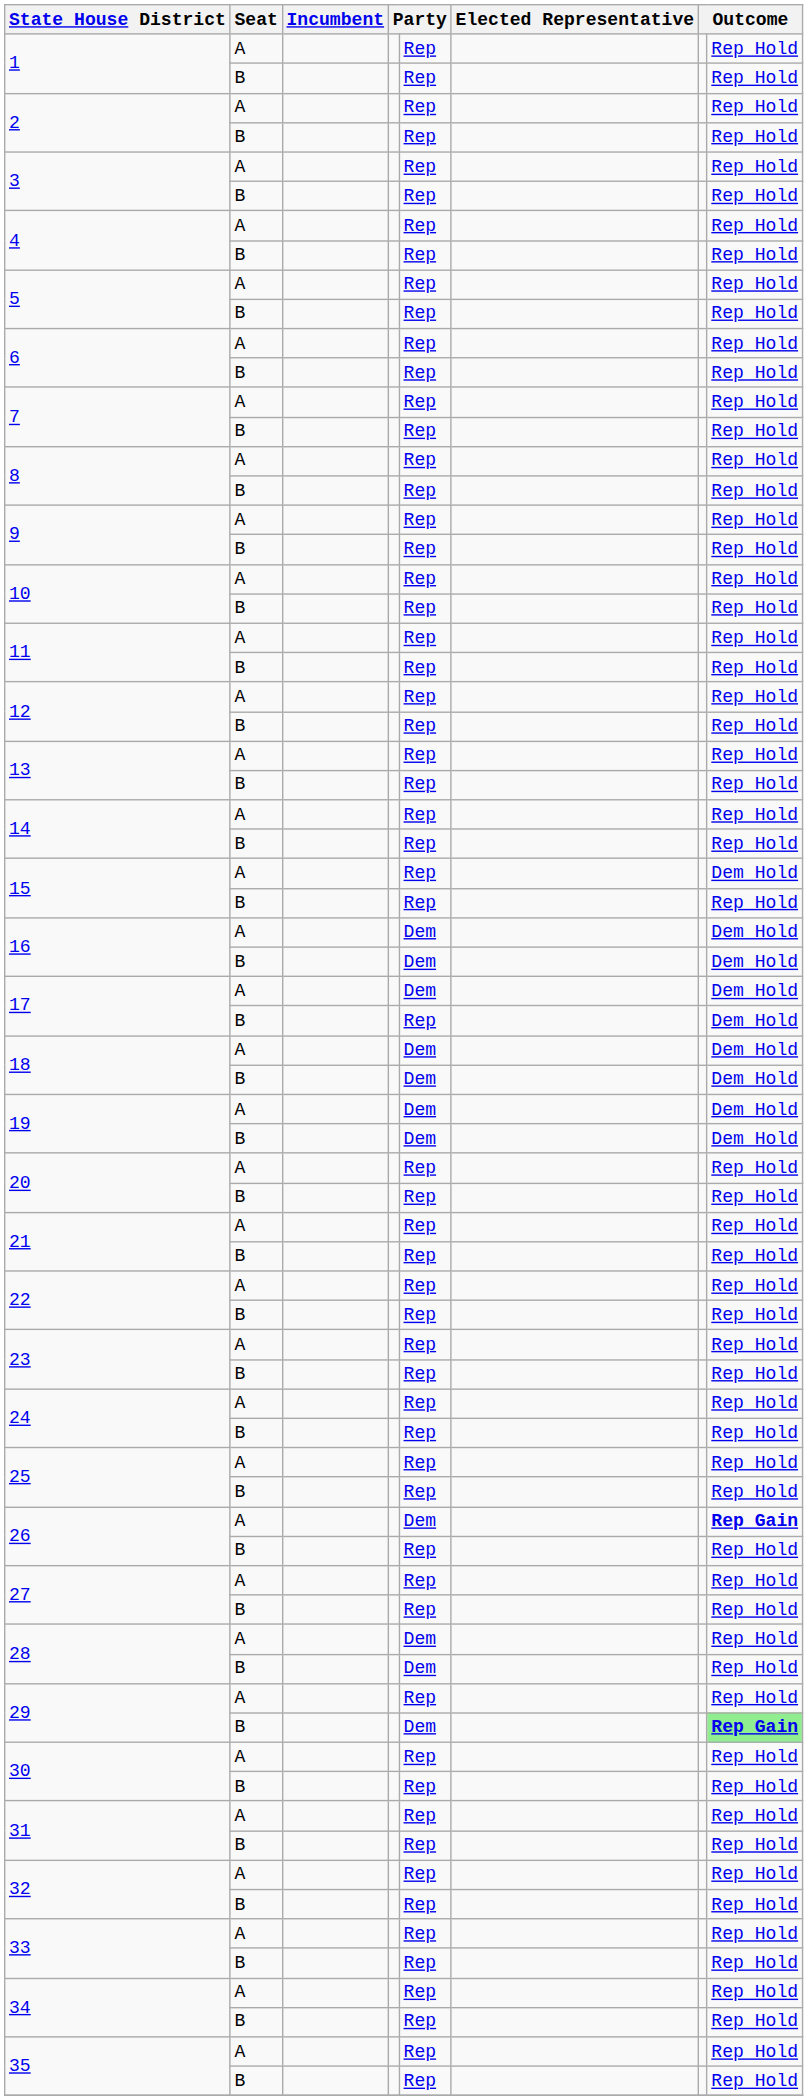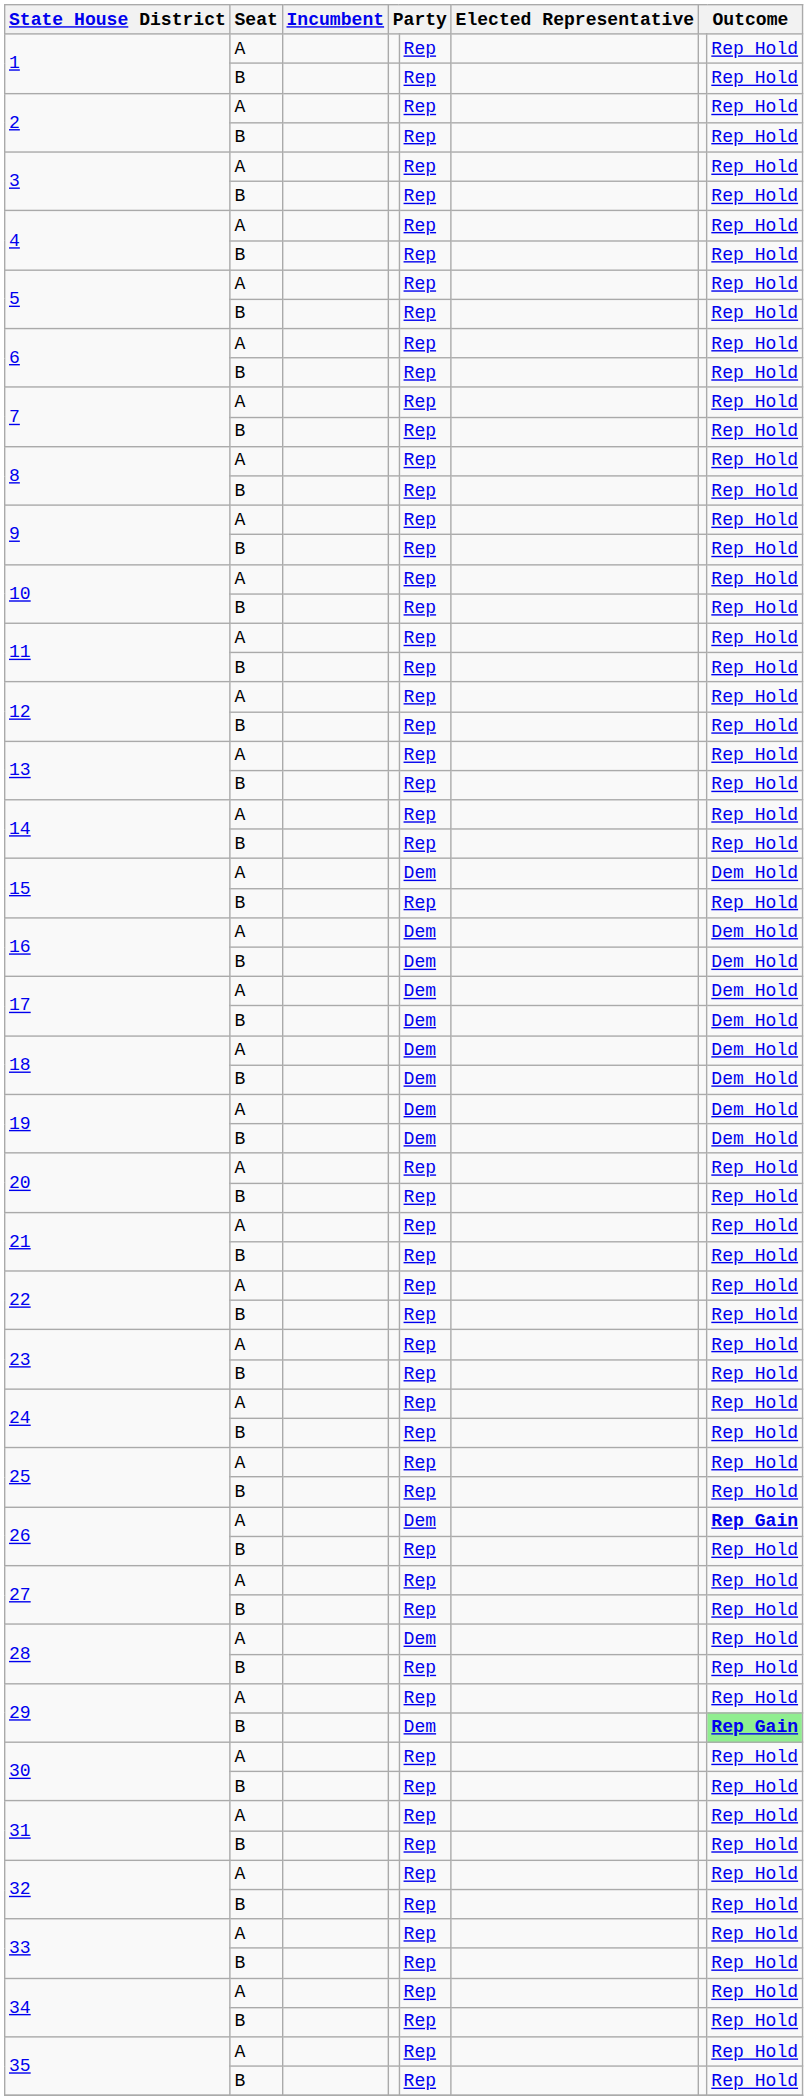(420, 873) Rep -> (420, 873) Dem
(420, 1021) Rep -> (420, 1021) Dem
(420, 1669) Dem -> (420, 1669) Rep
